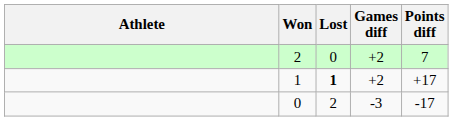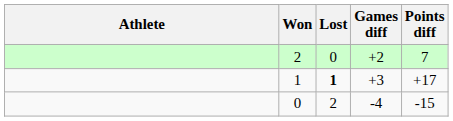(376, 80) +2 -> (376, 80) +3
(376, 103) -3 -> (376, 103) -4
(425, 103) -17 -> (425, 103) -15
